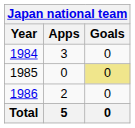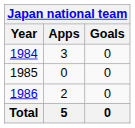(107, 73) khaki background -> (107, 73) no background
